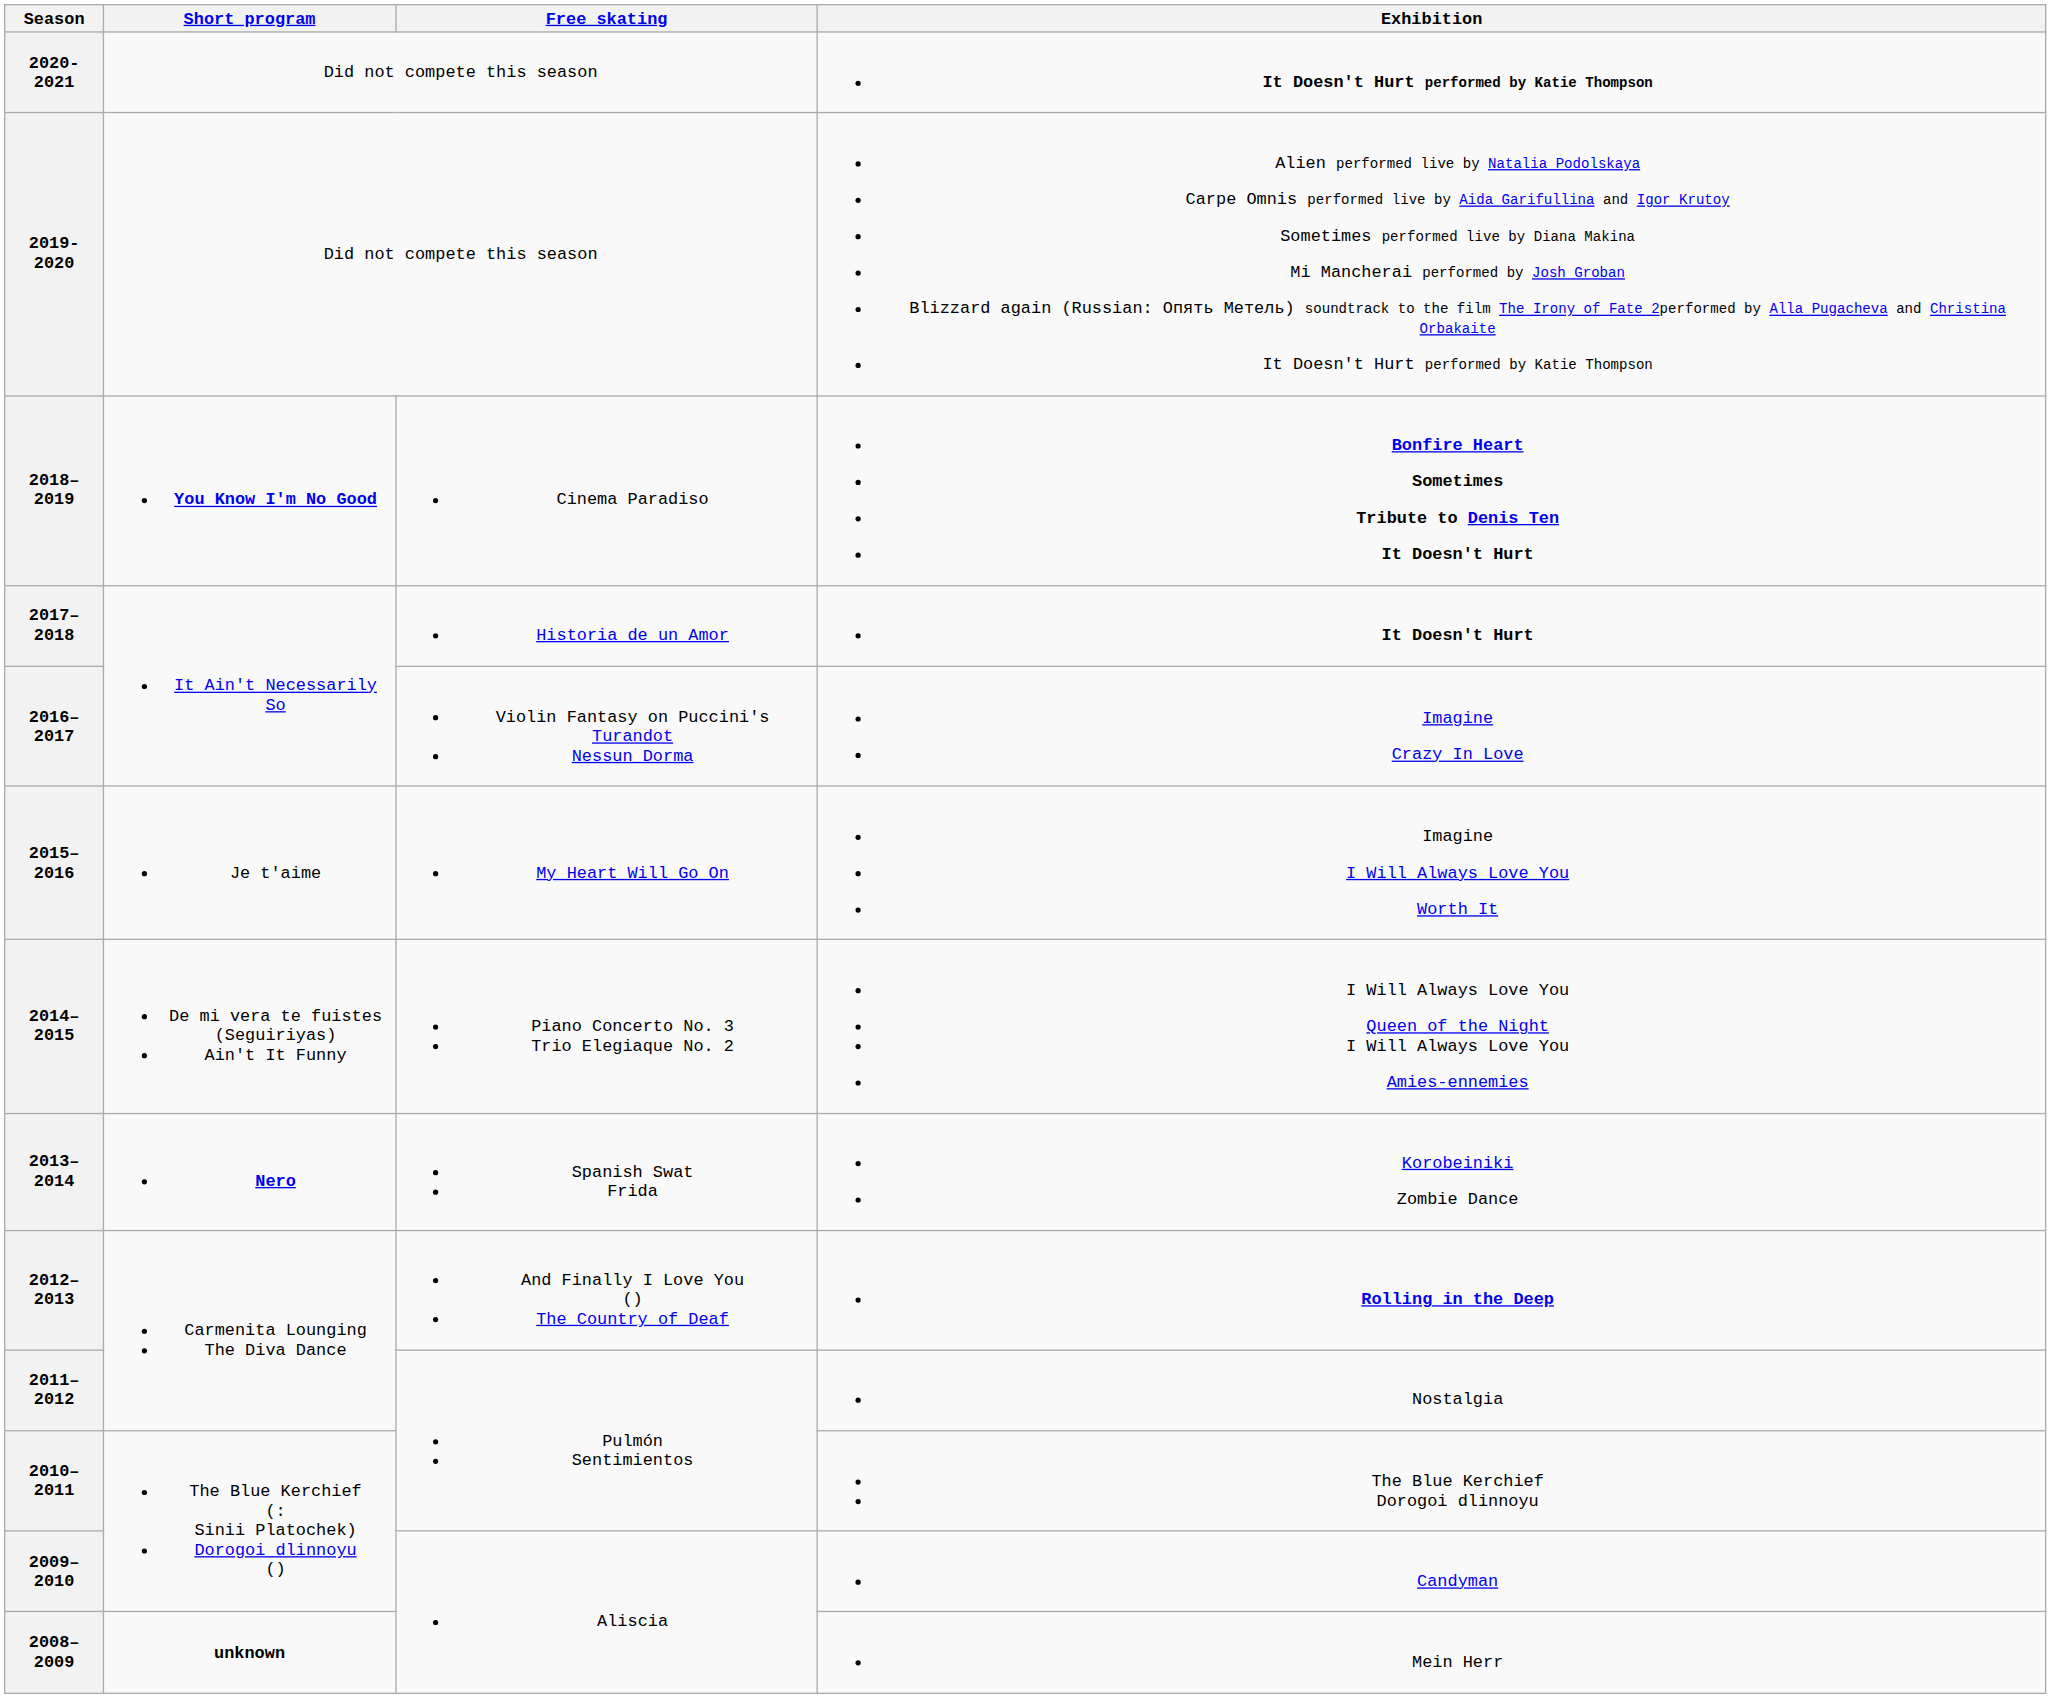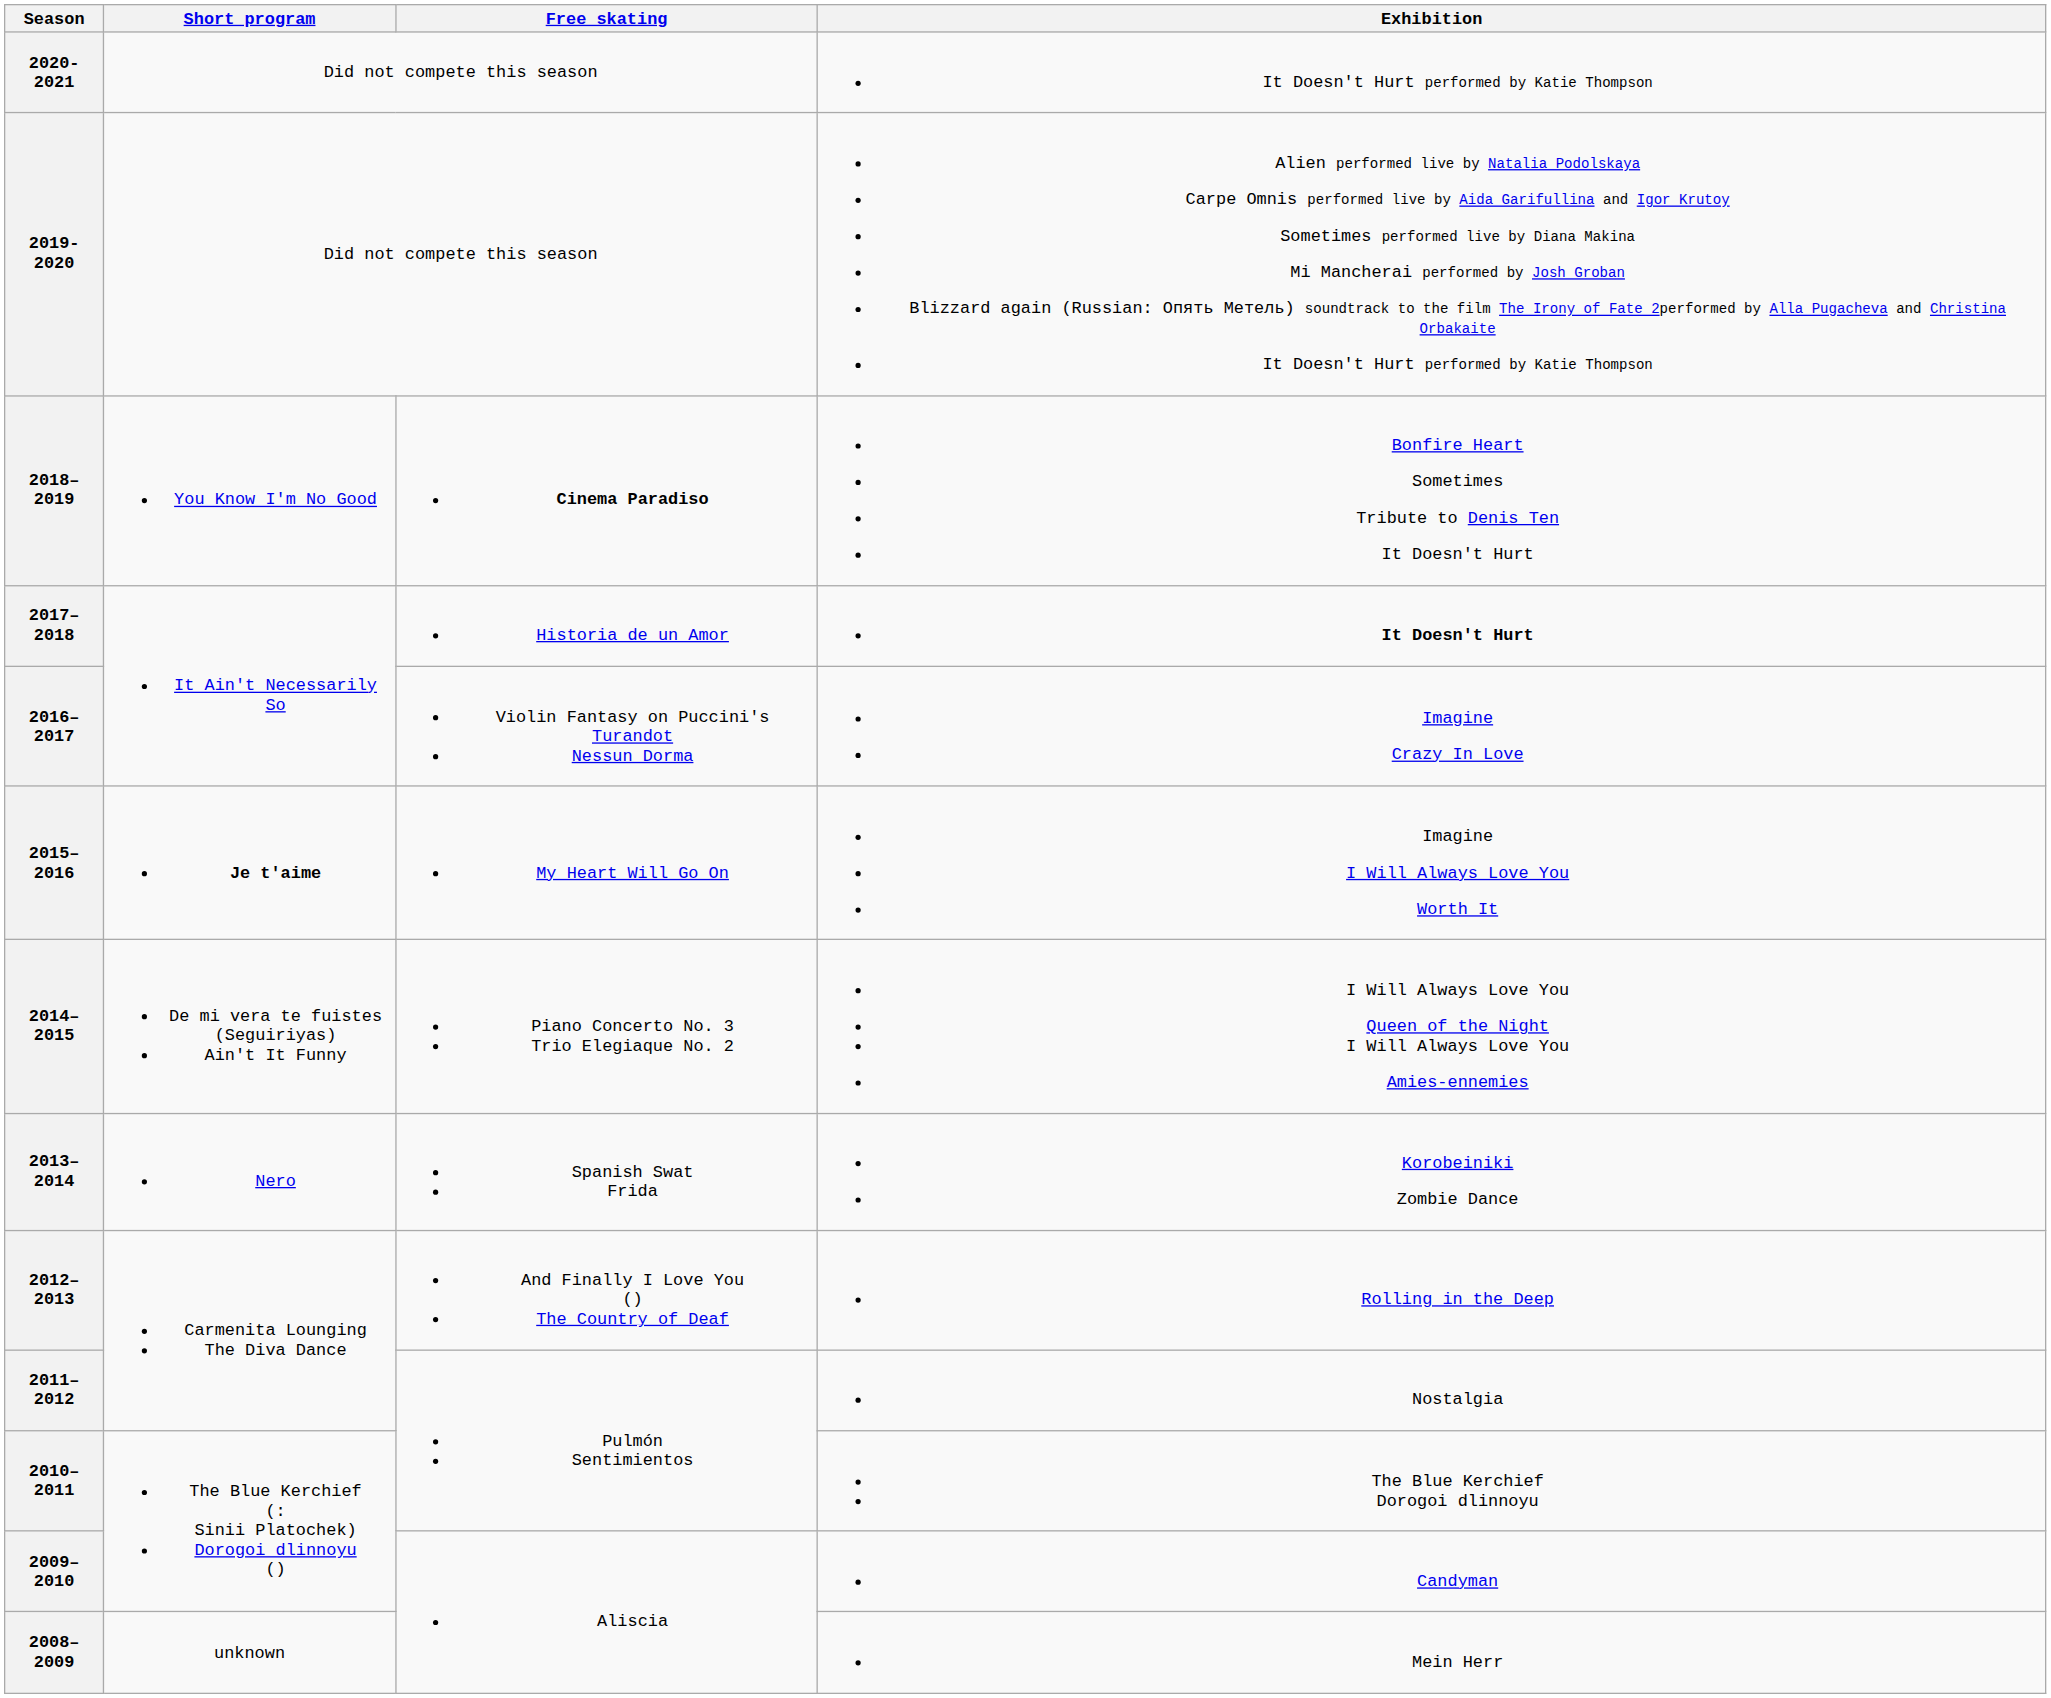(1432, 82) bold -> (1432, 82) normal
(250, 500) bold -> (250, 500) normal
(607, 500) normal -> (607, 500) bold
(1432, 500) bold -> (1432, 500) normal
(250, 873) normal -> (250, 873) bold
(250, 1181) bold -> (250, 1181) normal
(1432, 1300) bold -> (1432, 1300) normal
(250, 1652) bold -> (250, 1652) normal
